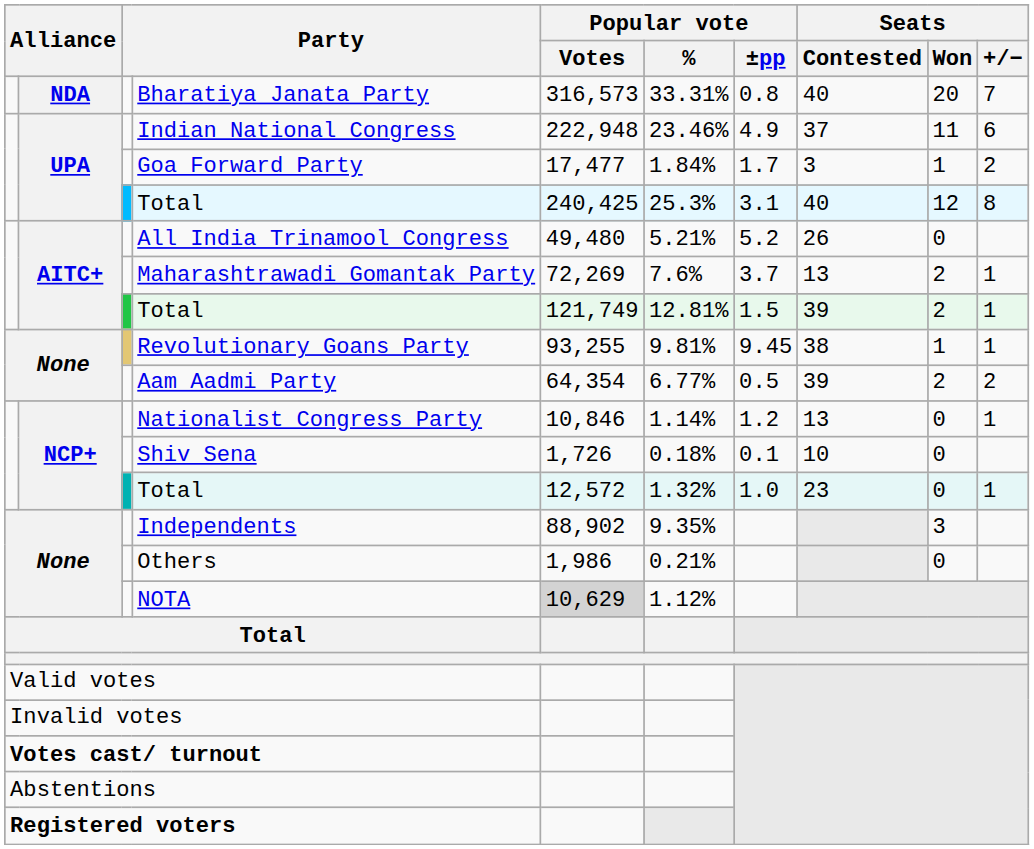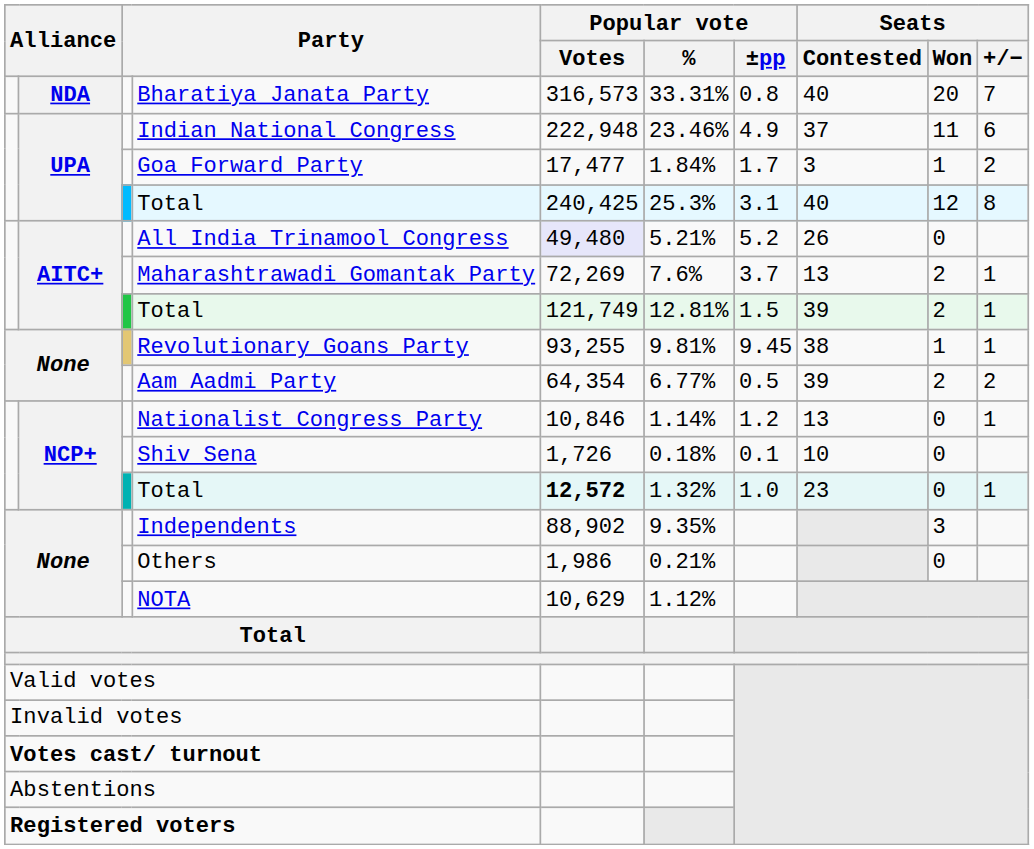(585, 239) no background -> (585, 239) lavender background
(585, 491) normal -> (585, 491) bold
(585, 599) lightgrey background -> (585, 599) no background
